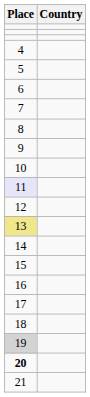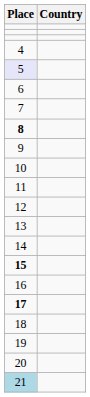(21, 70) no background -> (21, 70) lavender background
(21, 128) normal -> (21, 128) bold
(21, 187) lavender background -> (21, 187) no background
(21, 226) khaki background -> (21, 226) no background
(21, 265) normal -> (21, 265) bold
(21, 304) normal -> (21, 304) bold
(21, 343) lightgrey background -> (21, 343) no background
(21, 363) bold -> (21, 363) normal
(21, 382) no background -> (21, 382) lightblue background
